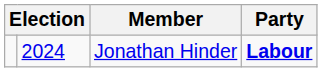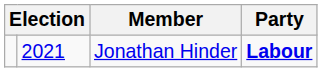(43, 50) 2024 -> (43, 50) 2021
